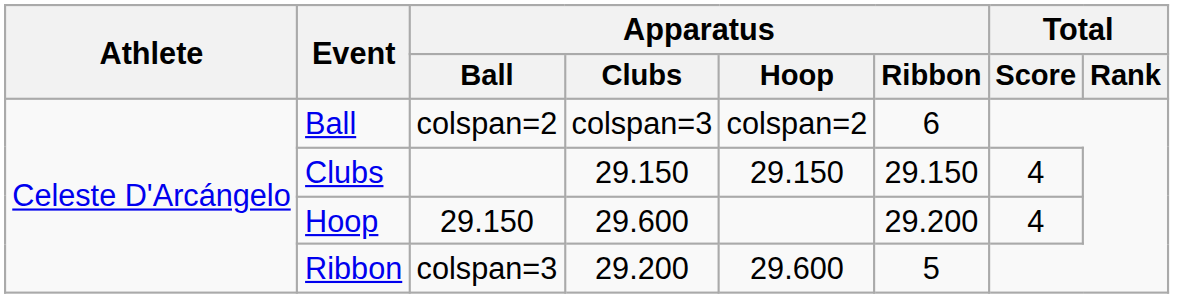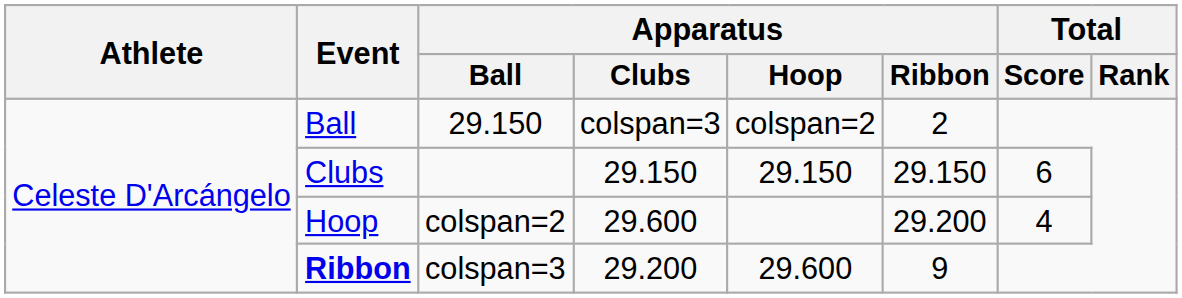(487, 124) colspan=2 -> (495, 124) 29.150
(931, 124) 6 -> (940, 124) 2
(1036, 172) 4 -> (1044, 172) 6
(487, 221) 29.150 -> (495, 221) colspan=2
(354, 269) normal -> (358, 269) bold
(931, 269) 5 -> (940, 269) 9
